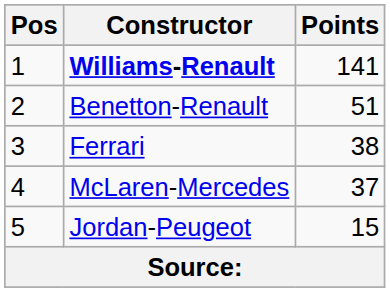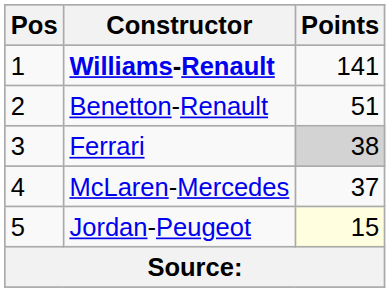(365, 147) no background -> (365, 147) lightgrey background
(365, 227) no background -> (365, 227) lightyellow background
